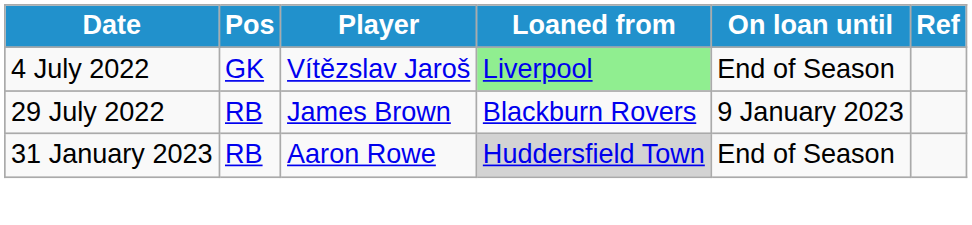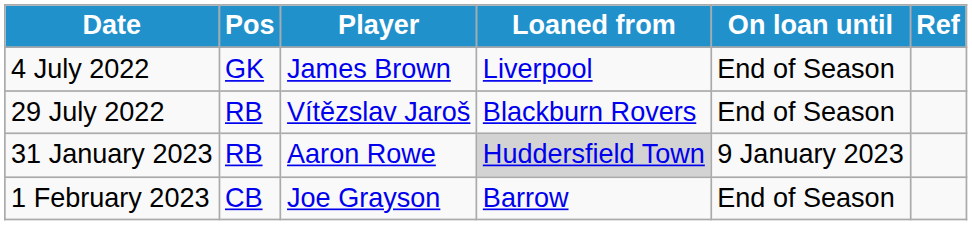(379, 68) Vítězslav Jaroš -> (369, 68) James Brown
(538, 68) lightgreen background -> (538, 68) no background
(369, 111) James Brown -> (379, 111) Vítězslav Jaroš
(810, 111) 9 January 2023 -> (806, 111) End of Season
(806, 154) End of Season -> (810, 154) 9 January 2023
+ row: (110, 197)
